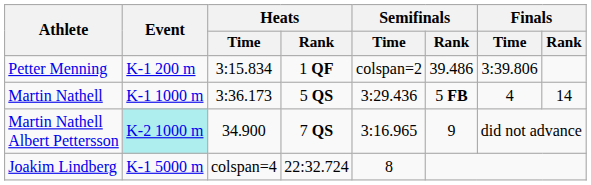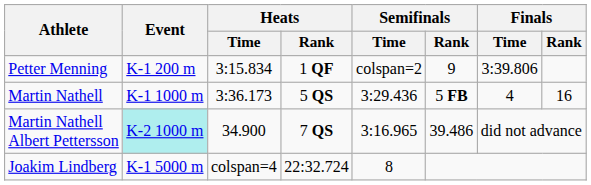(451, 69) 39.486 -> (451, 69) 9
(564, 95) 14 -> (564, 95) 16
(451, 131) 9 -> (451, 131) 39.486
